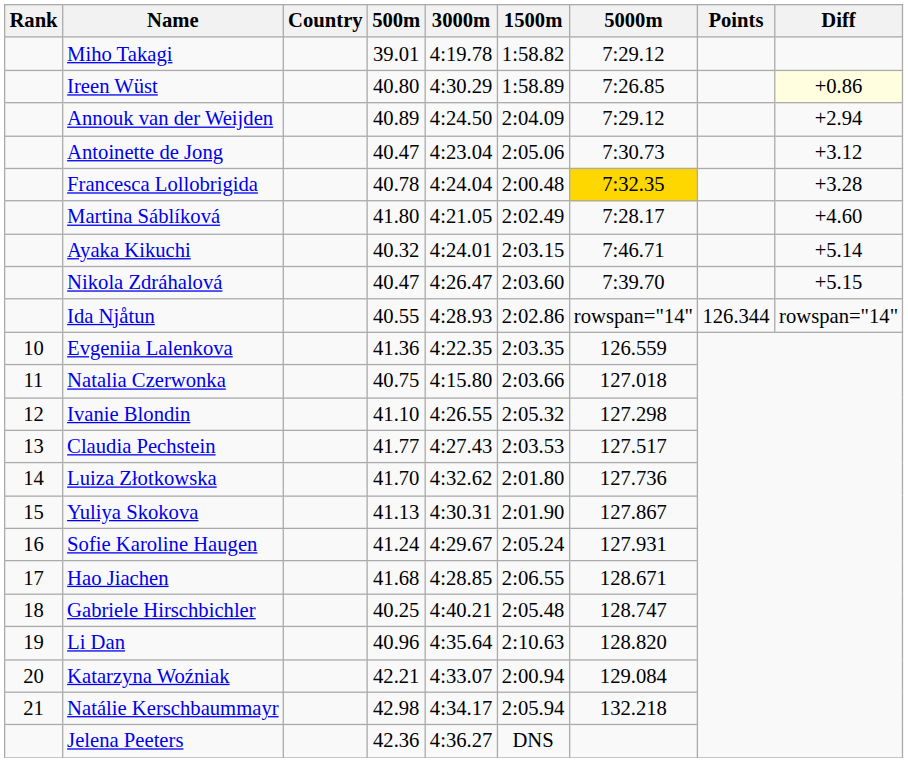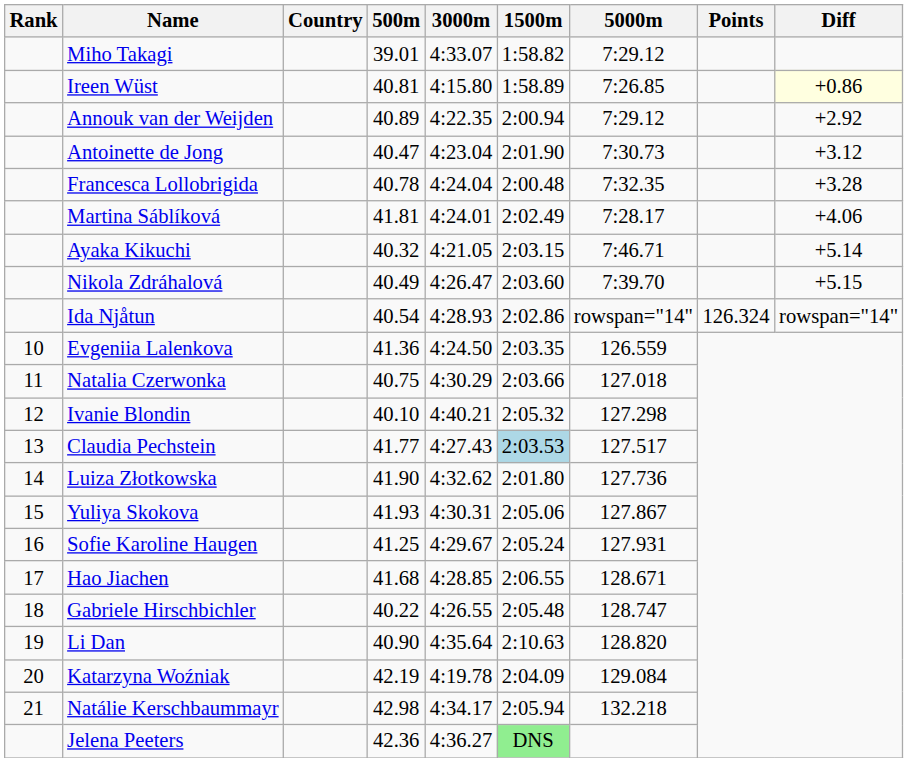(461, 53) 4:19.78 -> (461, 53) 4:33.07
(396, 86) 40.80 -> (396, 86) 40.81
(461, 86) 4:30.29 -> (461, 86) 4:15.80
(461, 119) 4:24.50 -> (461, 119) 4:22.35
(533, 119) 2:04.09 -> (533, 119) 2:00.94
(839, 119) +2.94 -> (839, 119) +2.92
(533, 151) 2:05.06 -> (533, 151) 2:01.90
(633, 184) gold background -> (633, 184) no background
(396, 217) 41.80 -> (396, 217) 41.81
(461, 217) 4:21.05 -> (461, 217) 4:24.01
(839, 217) +4.60 -> (839, 217) +4.06
(461, 250) 4:24.01 -> (461, 250) 4:21.05
(396, 282) 40.47 -> (396, 282) 40.49
(396, 315) 40.55 -> (396, 315) 40.54
(736, 315) 126.344 -> (736, 315) 126.324
(461, 348) 4:22.35 -> (461, 348) 4:24.50
(461, 380) 4:15.80 -> (461, 380) 4:30.29
(396, 413) 41.10 -> (396, 413) 40.10
(461, 413) 4:26.55 -> (461, 413) 4:40.21
(533, 446) no background -> (533, 446) lightblue background
(396, 479) 41.70 -> (396, 479) 41.90
(396, 511) 41.13 -> (396, 511) 41.93
(533, 511) 2:01.90 -> (533, 511) 2:05.06
(396, 544) 41.24 -> (396, 544) 41.25
(396, 610) 40.25 -> (396, 610) 40.22
(461, 610) 4:40.21 -> (461, 610) 4:26.55
(396, 642) 40.96 -> (396, 642) 40.90
(396, 675) 42.21 -> (396, 675) 42.19
(461, 675) 4:33.07 -> (461, 675) 4:19.78
(533, 675) 2:00.94 -> (533, 675) 2:04.09
(533, 741) no background -> (533, 741) lightgreen background
